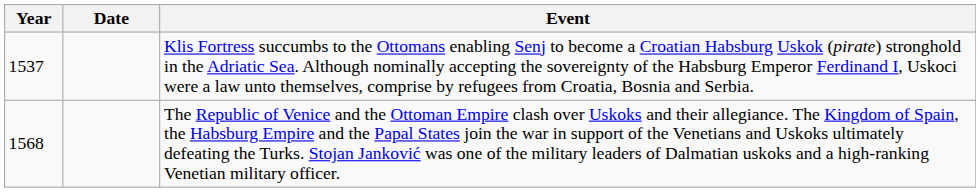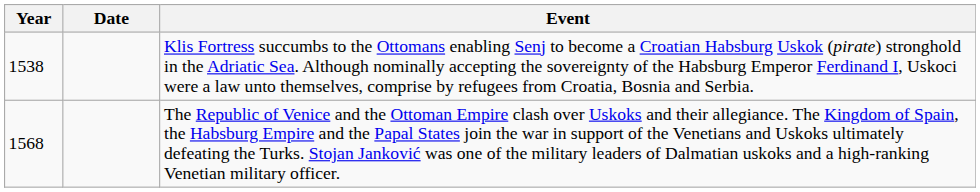(26, 66) 1537 -> (26, 66) 1538
